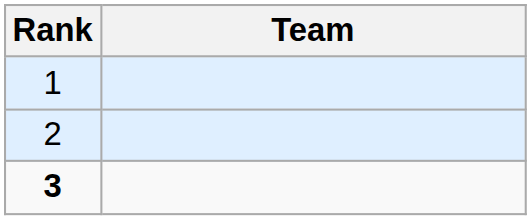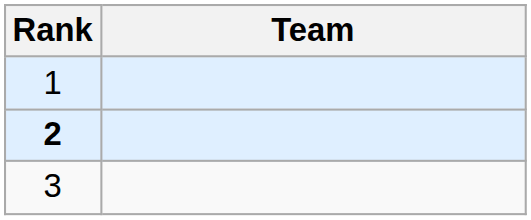(53, 134) normal -> (53, 134) bold
(53, 186) bold -> (53, 186) normal
